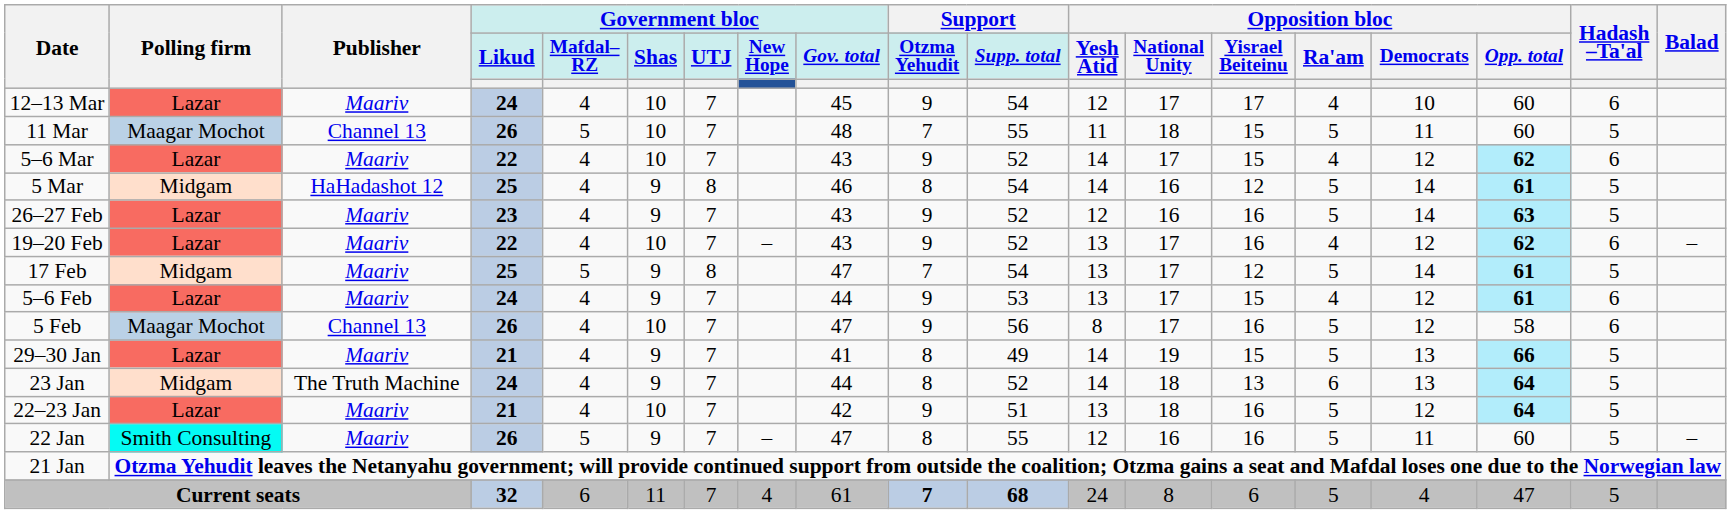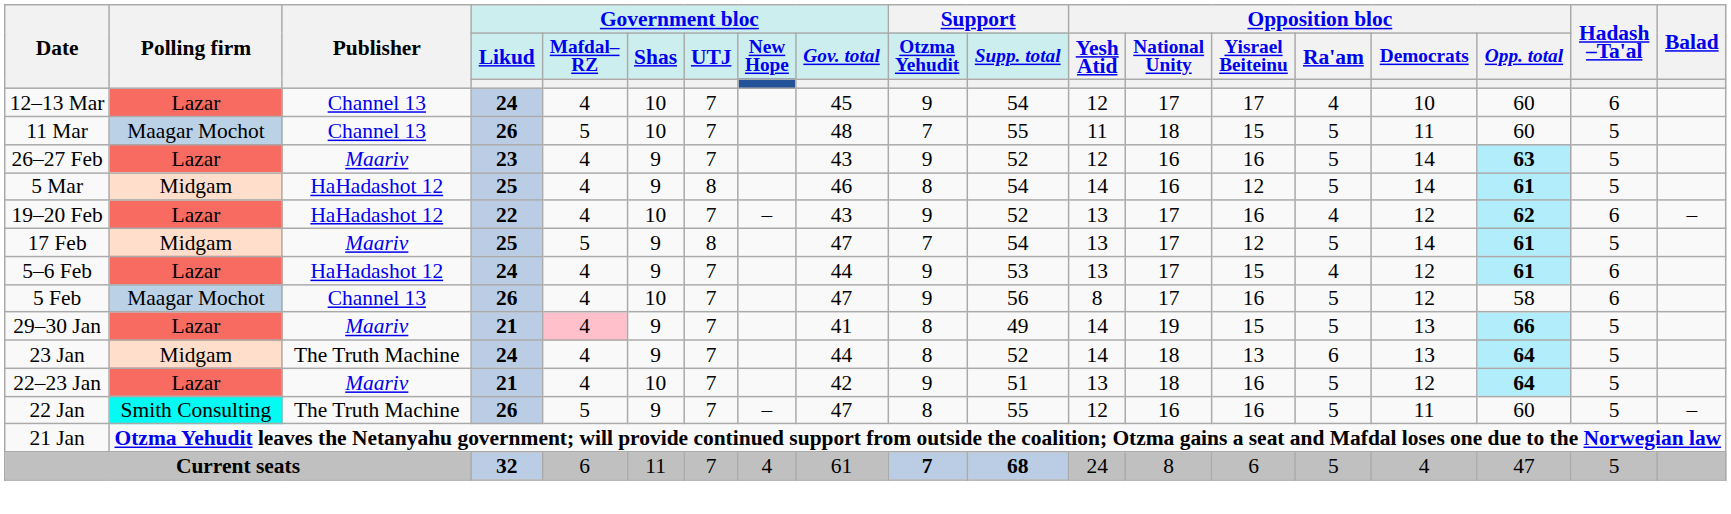(377, 103) Maariv -> (377, 103) Channel 13
- row: (57, 159)
rows swapped: (57, 187) <-> (57, 215)
(377, 243) Maariv -> (377, 215) HaHadashot 12
(377, 298) Maariv -> (377, 271) HaHadashot 12
(585, 354) no background -> (585, 326) pink background
(377, 438) Maariv -> (377, 410) The Truth Machine
